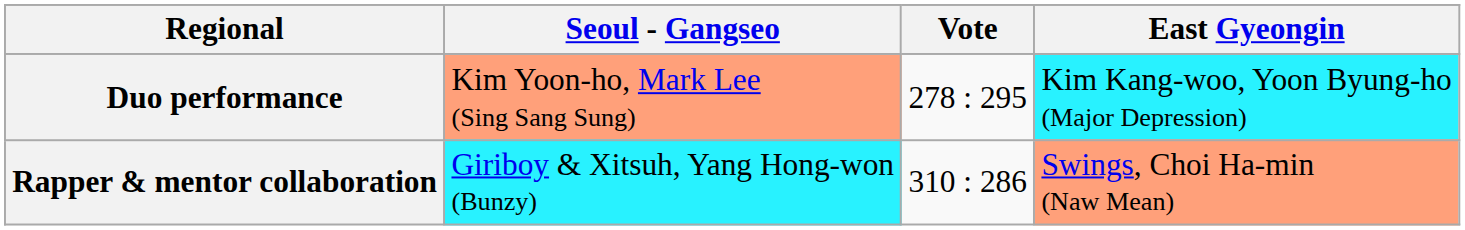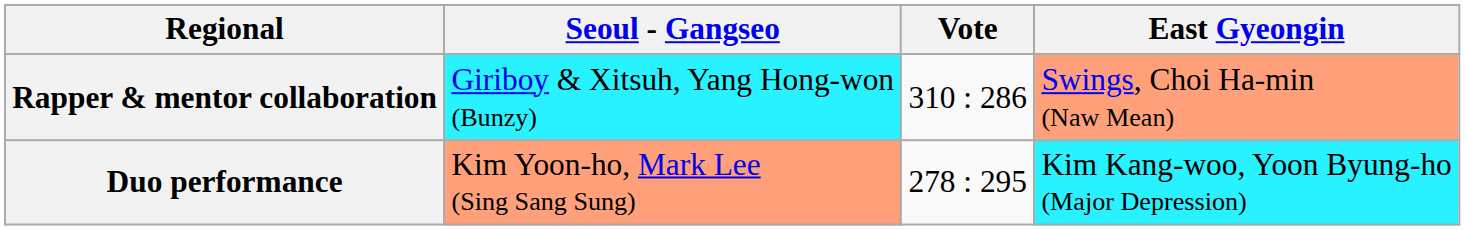rows swapped: (225, 96) <-> (225, 181)
